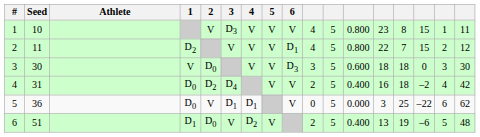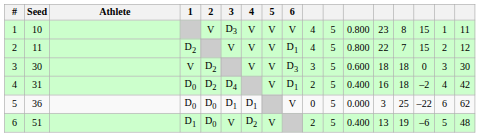(211, 67) D0 -> (211, 67) D2
(292, 85) V -> (292, 85) D1
(211, 104) V -> (211, 104) D0
